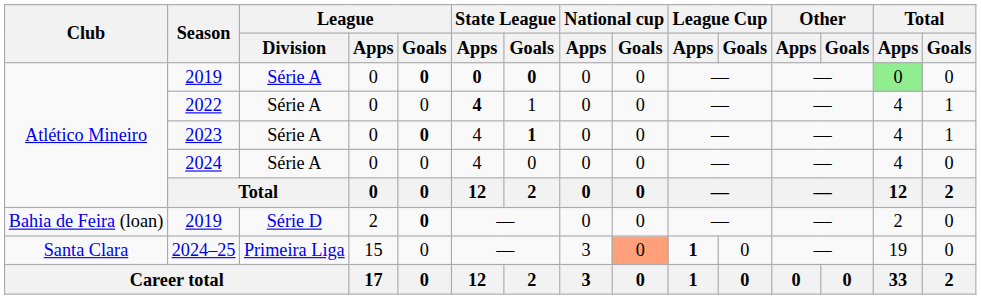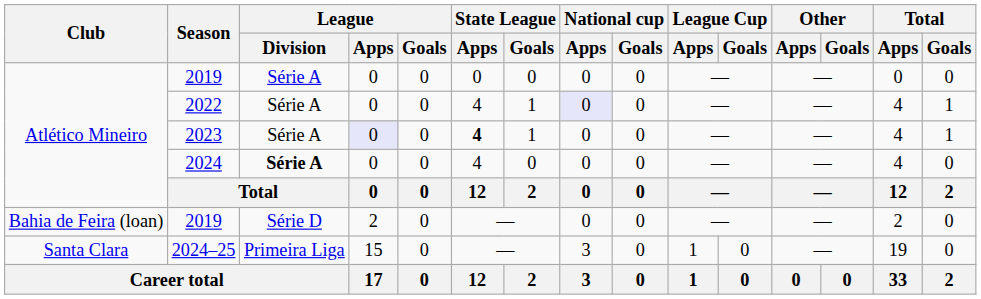(424, 76) bold -> (424, 76) normal
(477, 76) bold -> (477, 76) normal
(532, 76) bold -> (532, 76) normal
(898, 76) lightgreen background -> (898, 76) no background
(477, 105) bold -> (477, 105) normal
(586, 105) no background -> (586, 105) lavender background
(373, 134) no background -> (373, 134) lavender background
(424, 134) bold -> (424, 134) normal
(477, 134) normal -> (477, 134) bold
(532, 134) bold -> (532, 134) normal
(294, 163) normal -> (294, 163) bold
(424, 221) bold -> (424, 221) normal
(640, 250) lightsalmon background -> (640, 250) no background
(693, 250) bold -> (693, 250) normal
